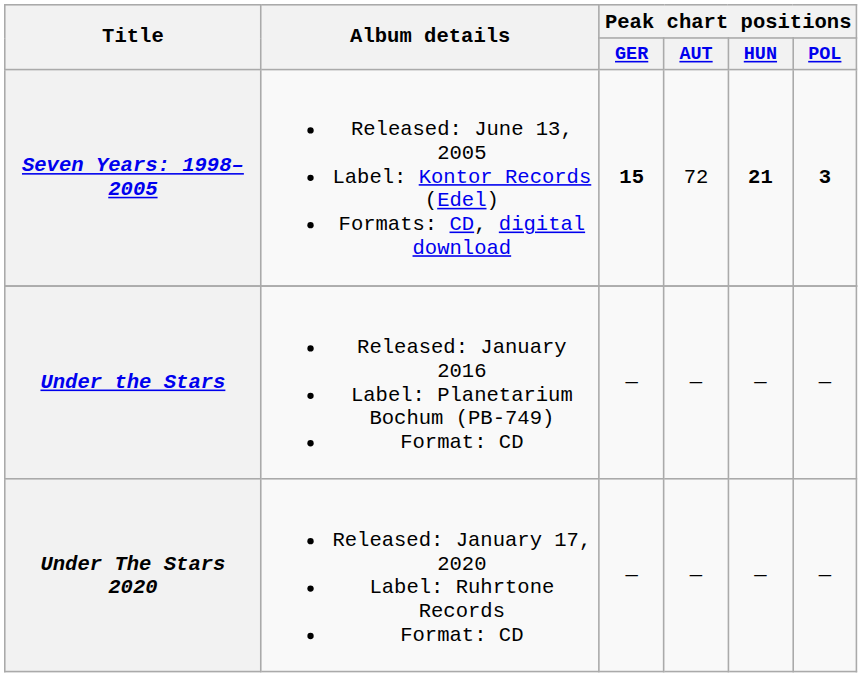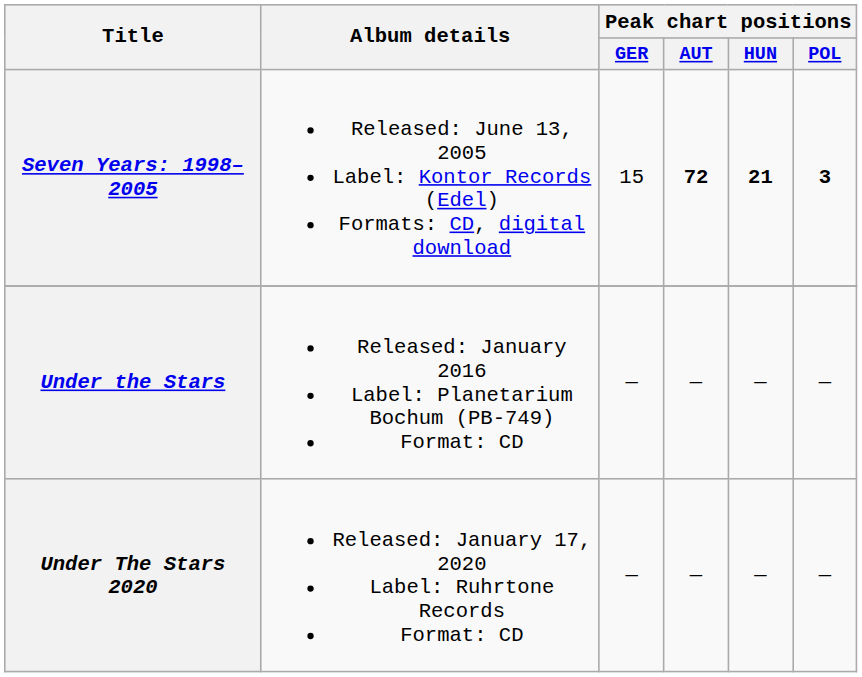(632, 178) bold -> (632, 178) normal
(696, 178) normal -> (696, 178) bold
